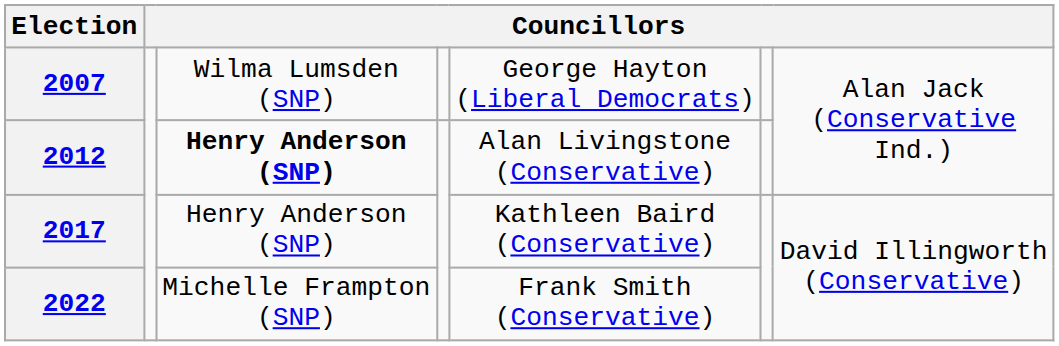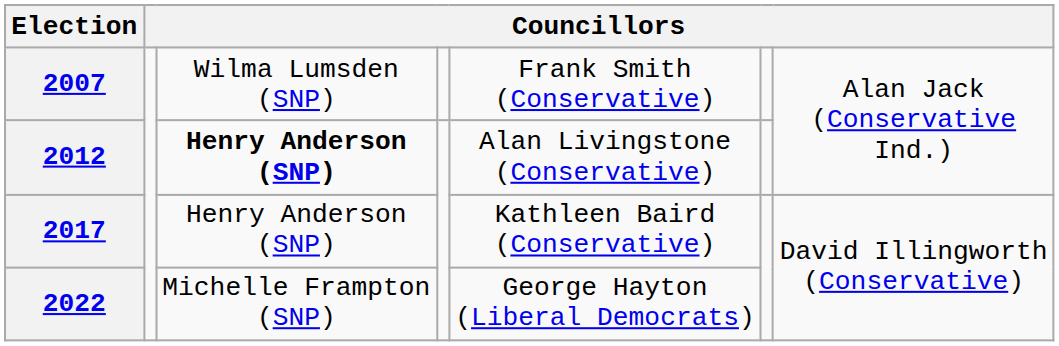(605, 84) George Hayton (Liberal Democrats) -> (605, 84) Frank Smith (Conservative)
(605, 304) Frank Smith (Conservative) -> (605, 304) George Hayton (Liberal Democrats)
